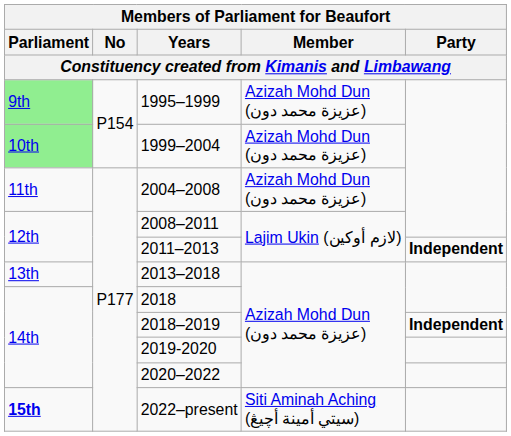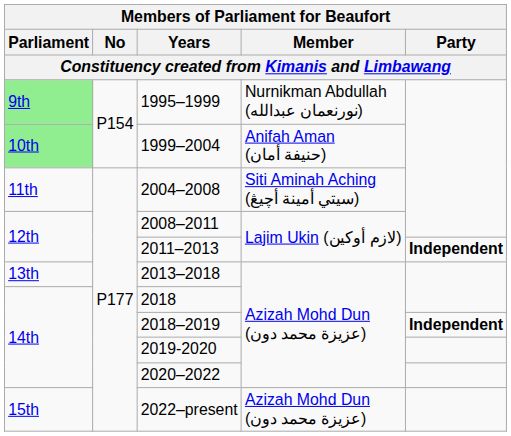(307, 101) Azizah Mohd Dun (عزيزة محمد دون) -> (316, 101) Nurnikman Abdullah (نورنعمان عبدالله)
(307, 145) Azizah Mohd Dun (عزيزة محمد دون) -> (290, 145) Anifah Aman (حنيفة أمان)
(307, 189) Azizah Mohd Dun (عزيزة محمد دون) -> (311, 189) Siti Aminah Aching (سيتي أمينة أچيڠ)
(24, 409) bold -> (24, 409) normal
(311, 409) Siti Aminah Aching (سيتي أمينة أچيڠ) -> (307, 409) Azizah Mohd Dun (عزيزة محمد دون)
